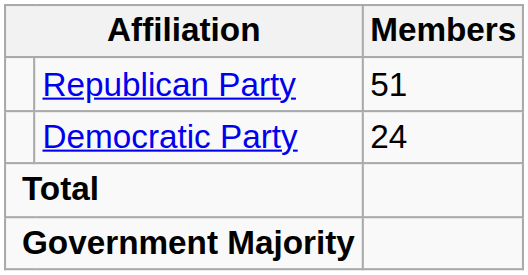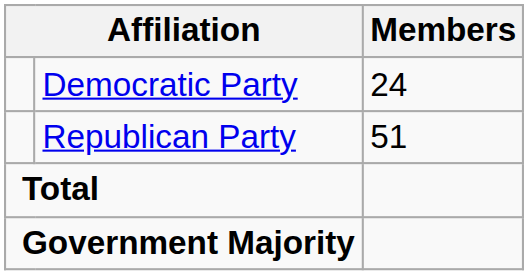rows swapped: (169, 83) <-> (170, 136)
